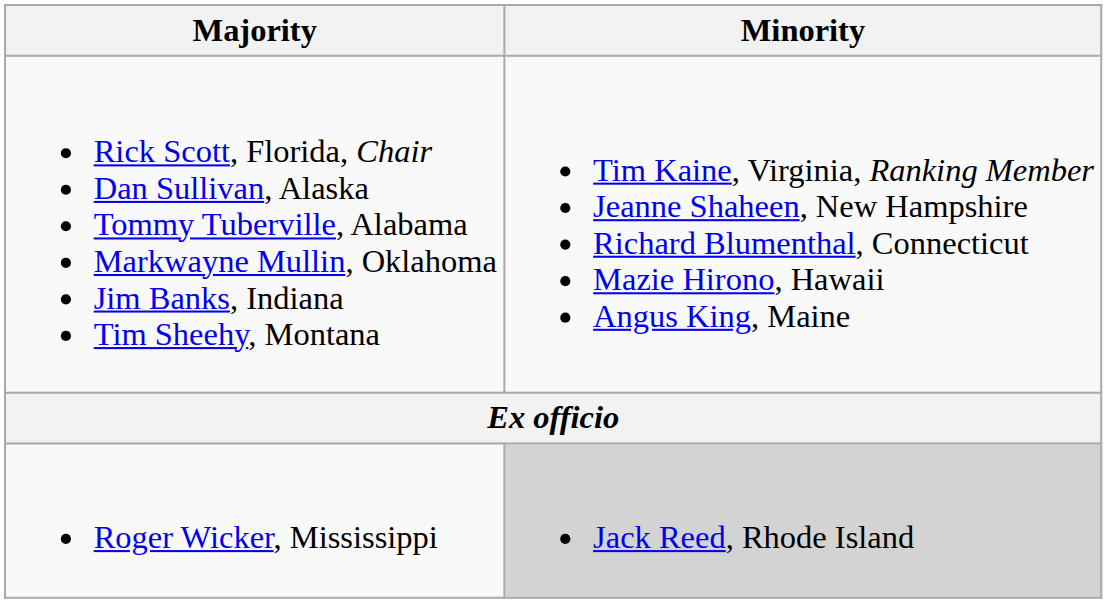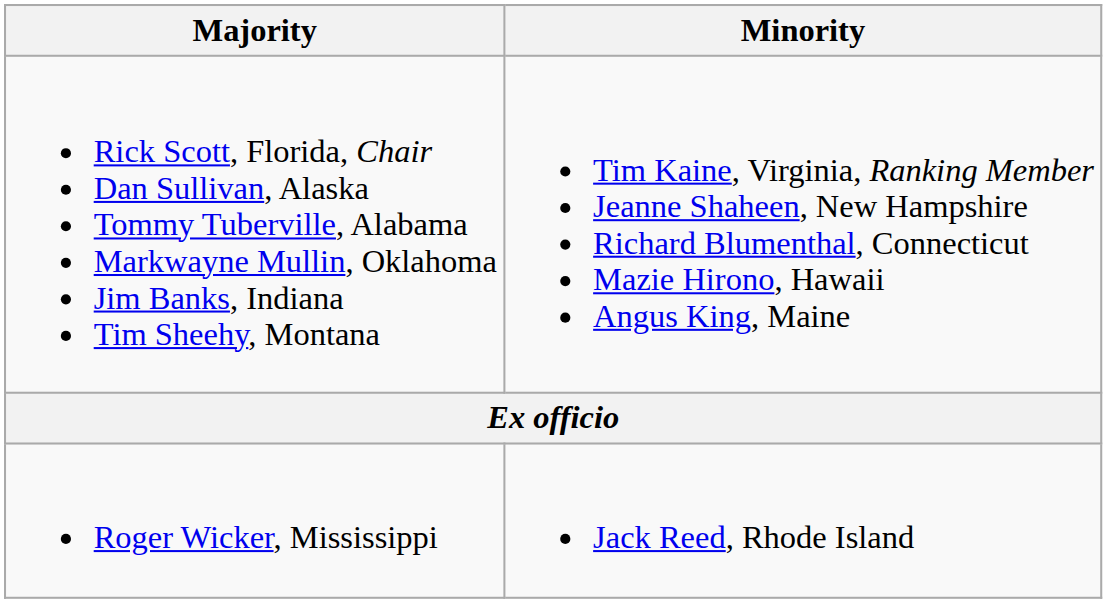(803, 539) lightgrey background -> (803, 539) no background
